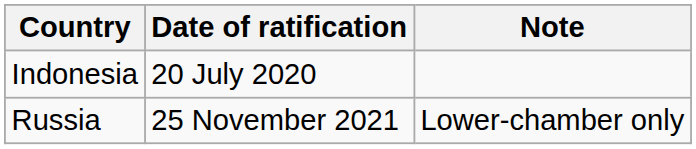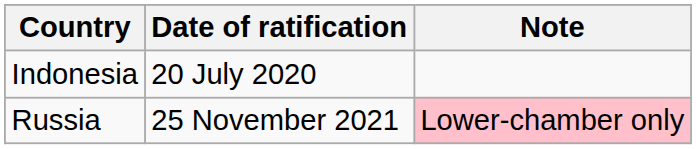(552, 119) no background -> (552, 119) pink background
